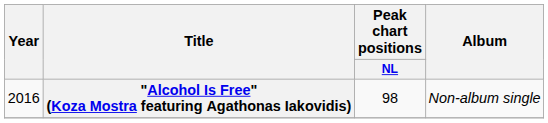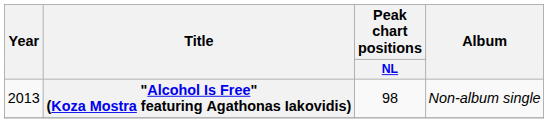(24, 98) 2016 -> (24, 98) 2013
